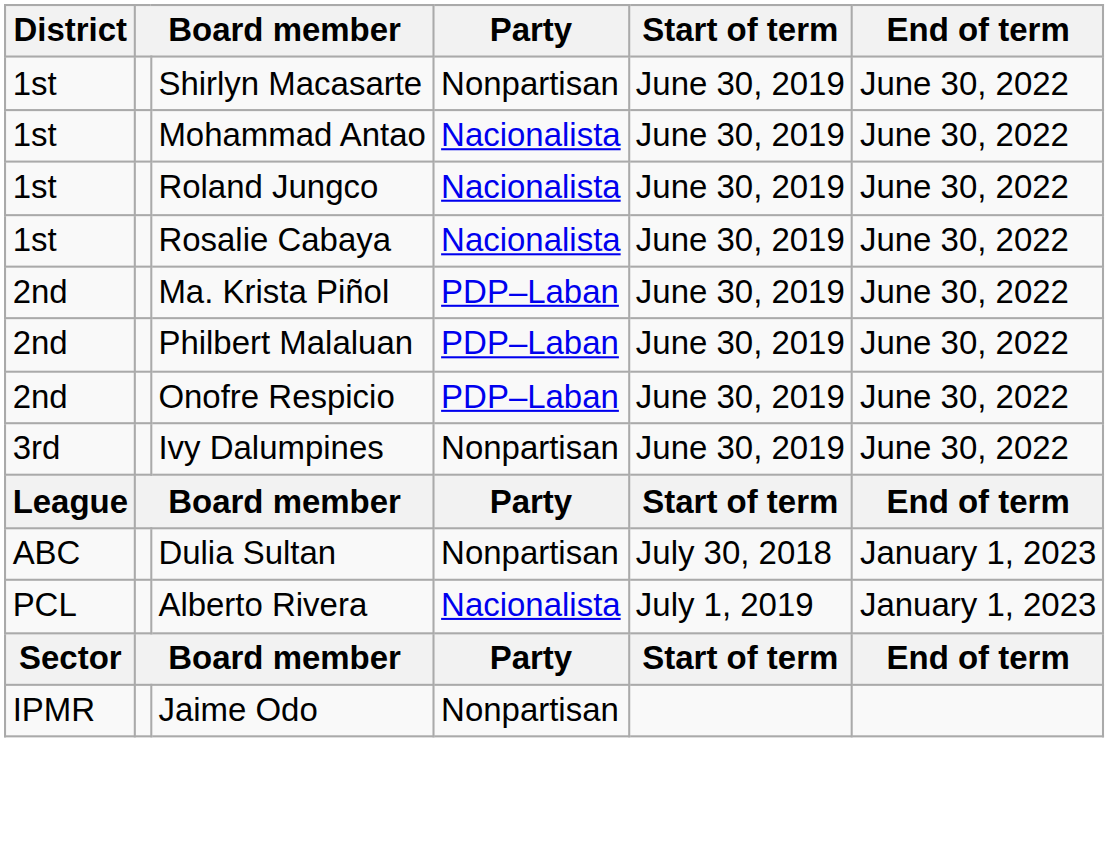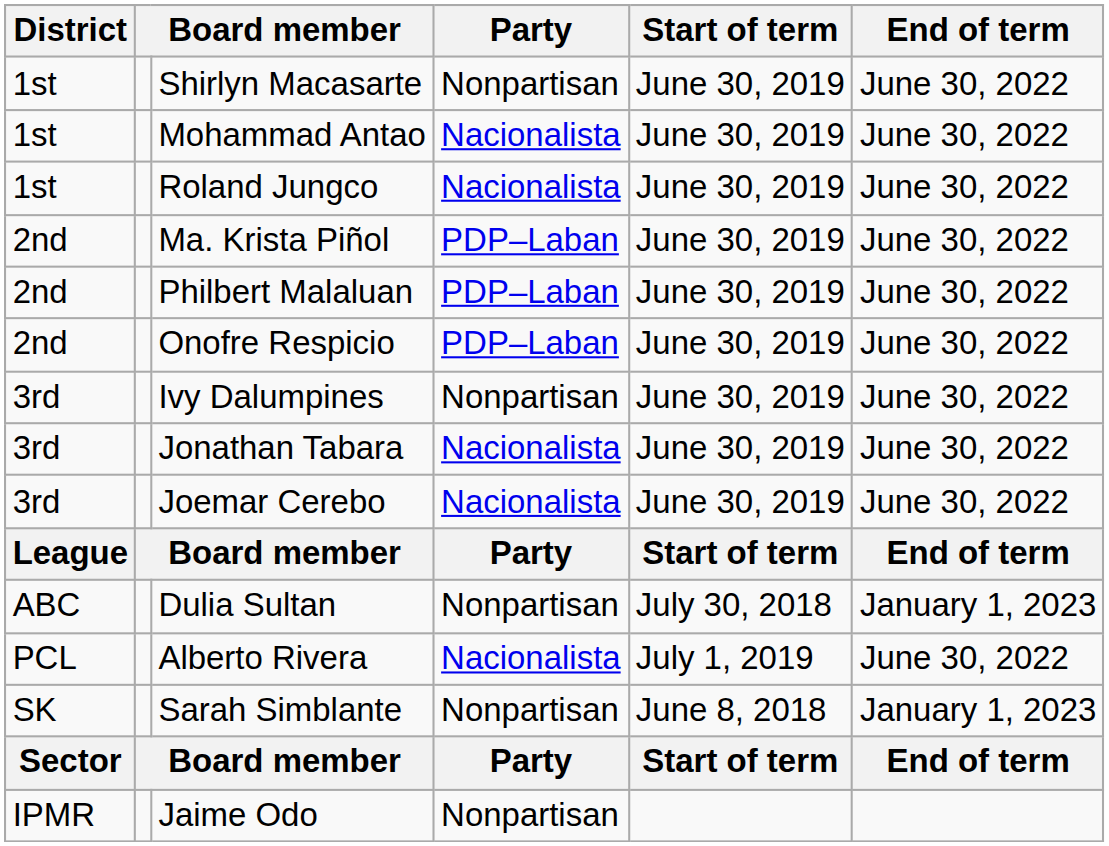- row: (275, 239)
+ row: (281, 448)
+ row: (272, 501)
(978, 605) January 1, 2023 -> (964, 657) June 30, 2022
+ row: (280, 710)
